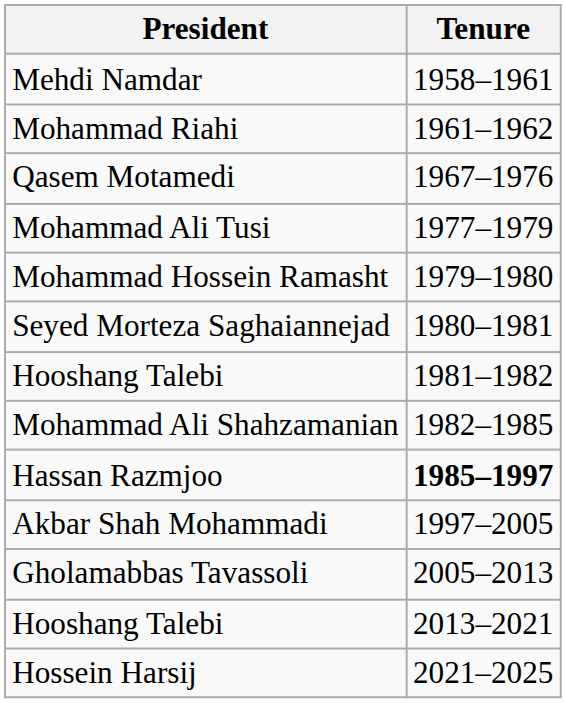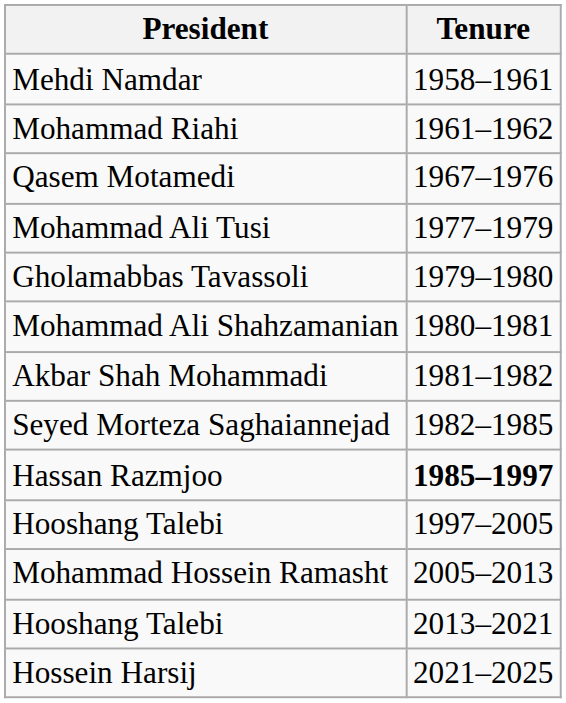(200, 276) Mohammad Hossein Ramasht -> (160, 276) Gholamabbas Tavassoli
(201, 326) Seyed Morteza Saghaiannejad -> (205, 326) Mohammad Ali Shahzamanian
(118, 375) Hooshang Talebi -> (170, 375) Akbar Shah Mohammadi
(205, 425) Mohammad Ali Shahzamanian -> (201, 425) Seyed Morteza Saghaiannejad
(170, 524) Akbar Shah Mohammadi -> (118, 524) Hooshang Talebi
(160, 573) Gholamabbas Tavassoli -> (200, 573) Mohammad Hossein Ramasht
